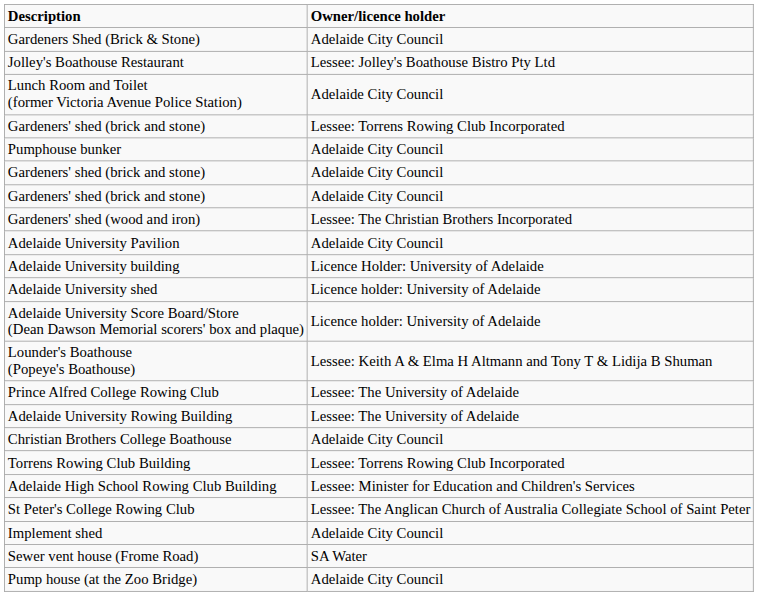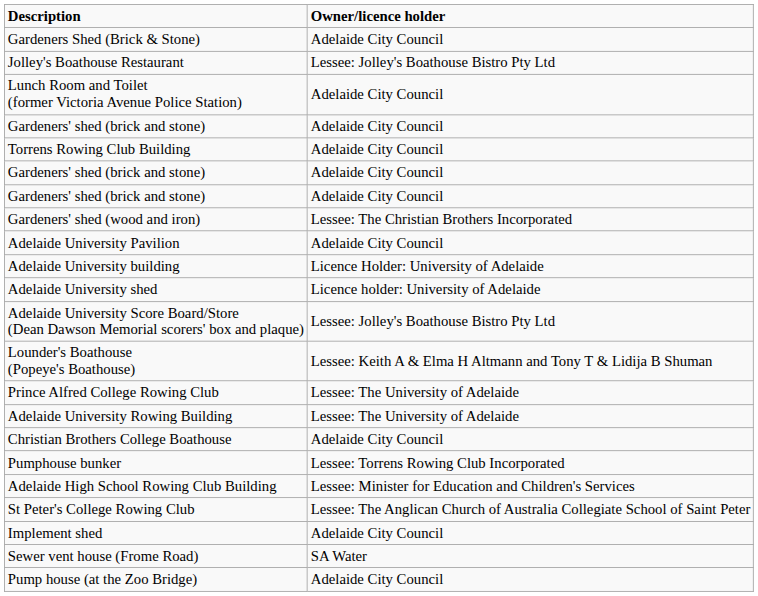(438, 126) Lessee: Torrens Rowing Club Incorporated -> (377, 126) Adelaide City Council
(64, 149) Pumphouse bunker -> (99, 149) Torrens Rowing Club Building
(426, 321) Licence holder: University of Adelaide -> (433, 321) Lessee: Jolley's Boathouse Bistro Pty Ltd
(99, 462) Torrens Rowing Club Building -> (64, 462) Pumphouse bunker
